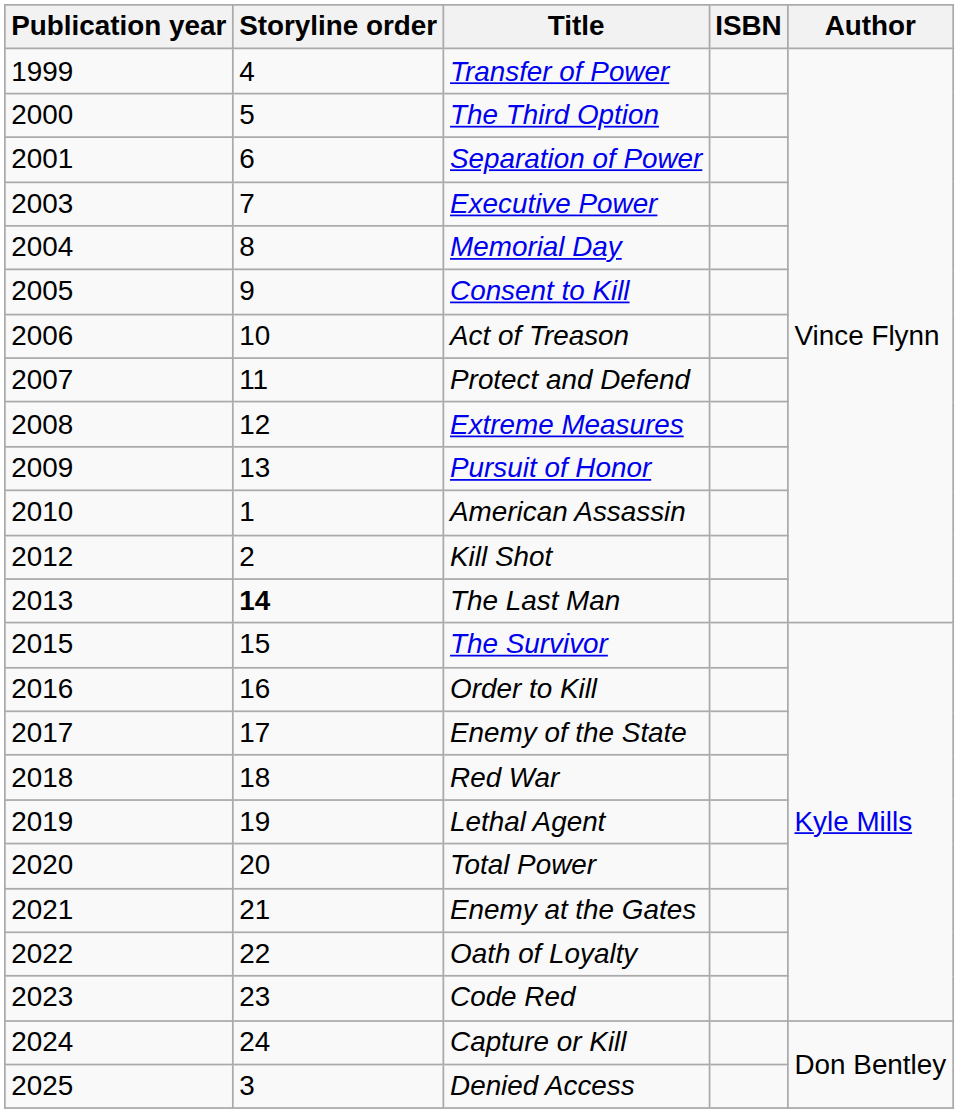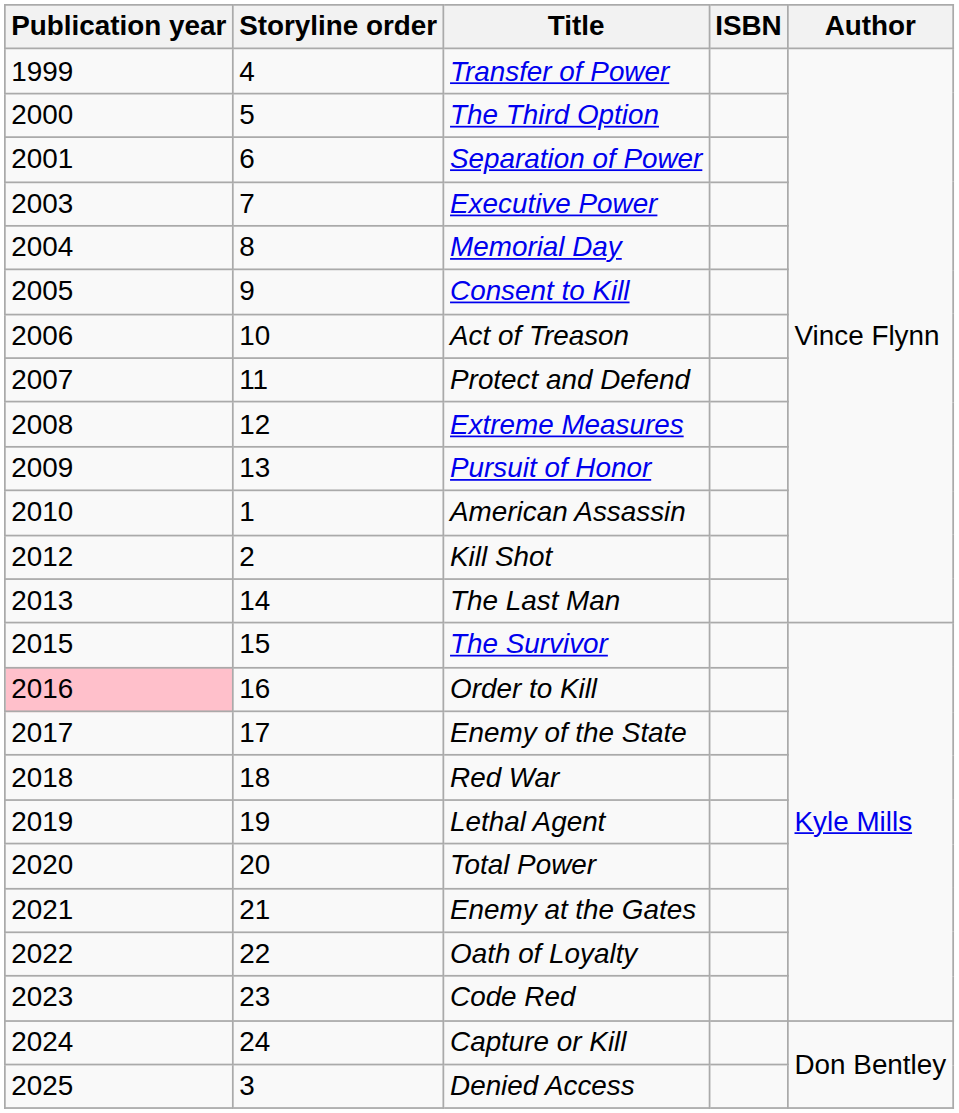(255, 600) bold -> (255, 600) normal
(42, 688) no background -> (42, 688) pink background
